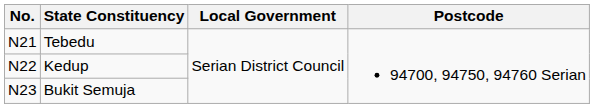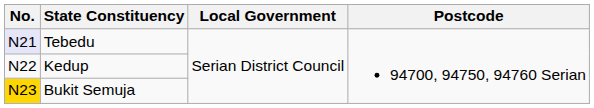(22, 41) no background -> (22, 41) lavender background
(22, 90) no background -> (22, 90) gold background
